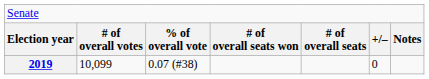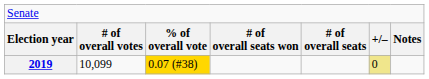(173, 64) no background -> (173, 64) gold background
(375, 64) no background -> (375, 64) khaki background
